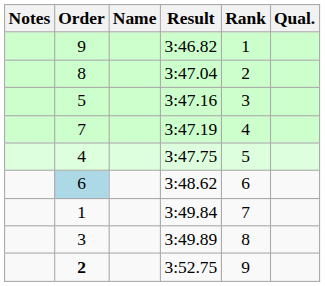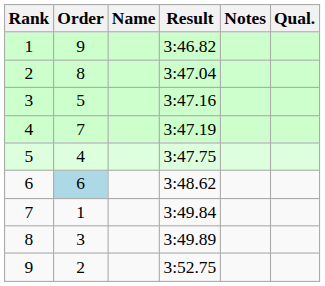columns swapped: (246, 18) <-> (29, 18)
(82, 267) bold -> (81, 267) normal
